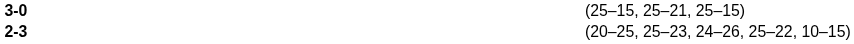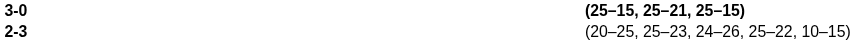(665, 10) normal -> (665, 10) bold
